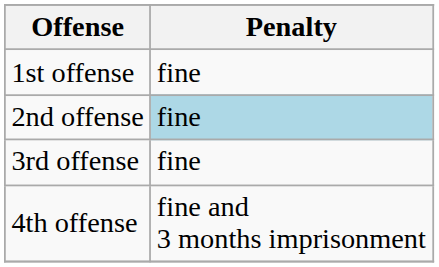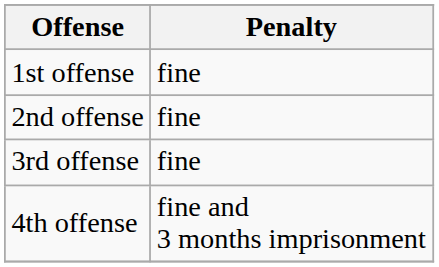(179, 116) lightblue background -> (179, 116) no background
